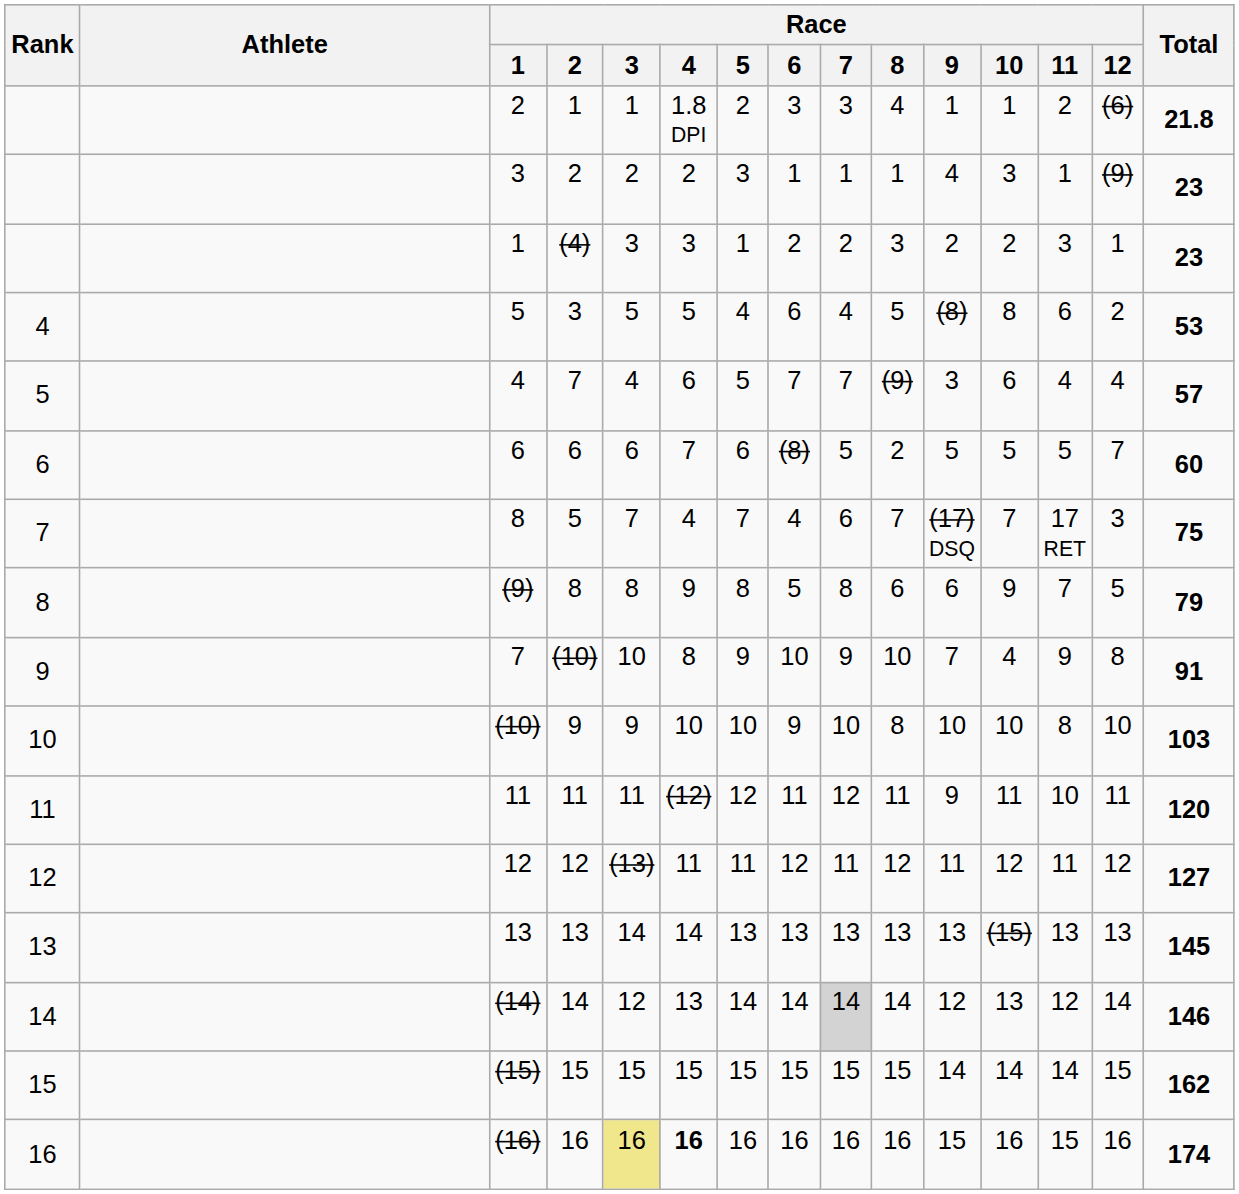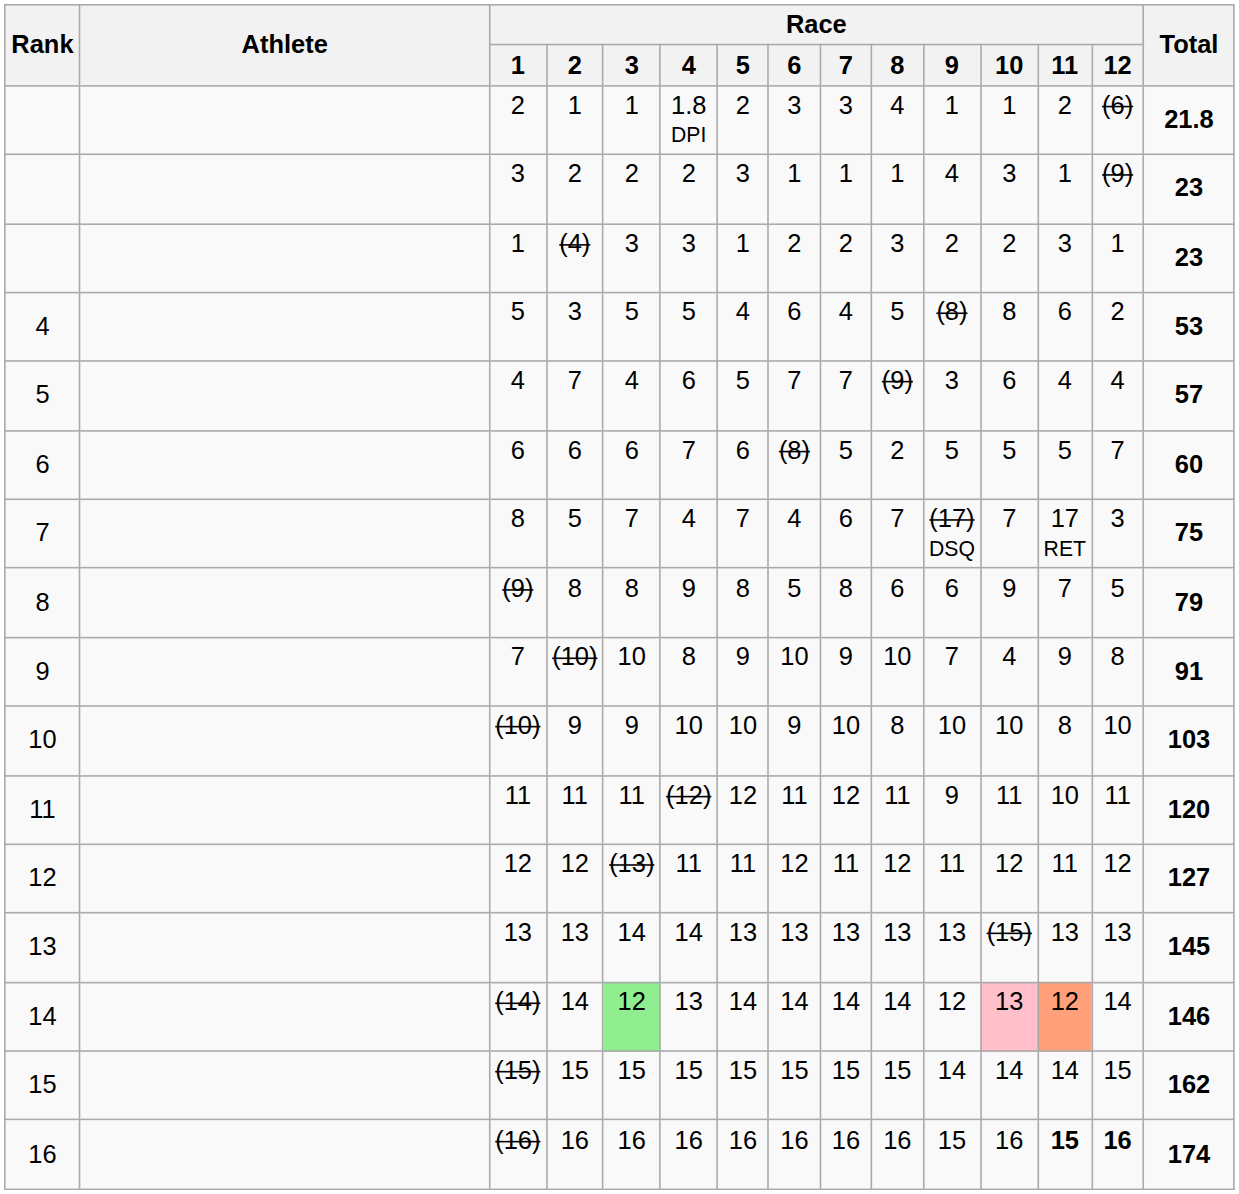(632, 1016) no background -> (632, 1016) lightgreen background
(846, 1016) lightgrey background -> (846, 1016) no background
(1009, 1016) no background -> (1009, 1016) pink background
(1065, 1016) no background -> (1065, 1016) lightsalmon background
(632, 1154) khaki background -> (632, 1154) no background
(689, 1154) bold -> (689, 1154) normal
(1065, 1154) normal -> (1065, 1154) bold
(1118, 1154) normal -> (1118, 1154) bold
